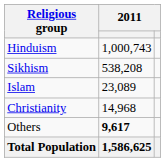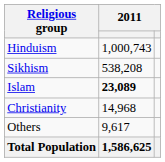(119, 87) normal -> (119, 87) bold
(116, 127) bold -> (116, 127) normal
